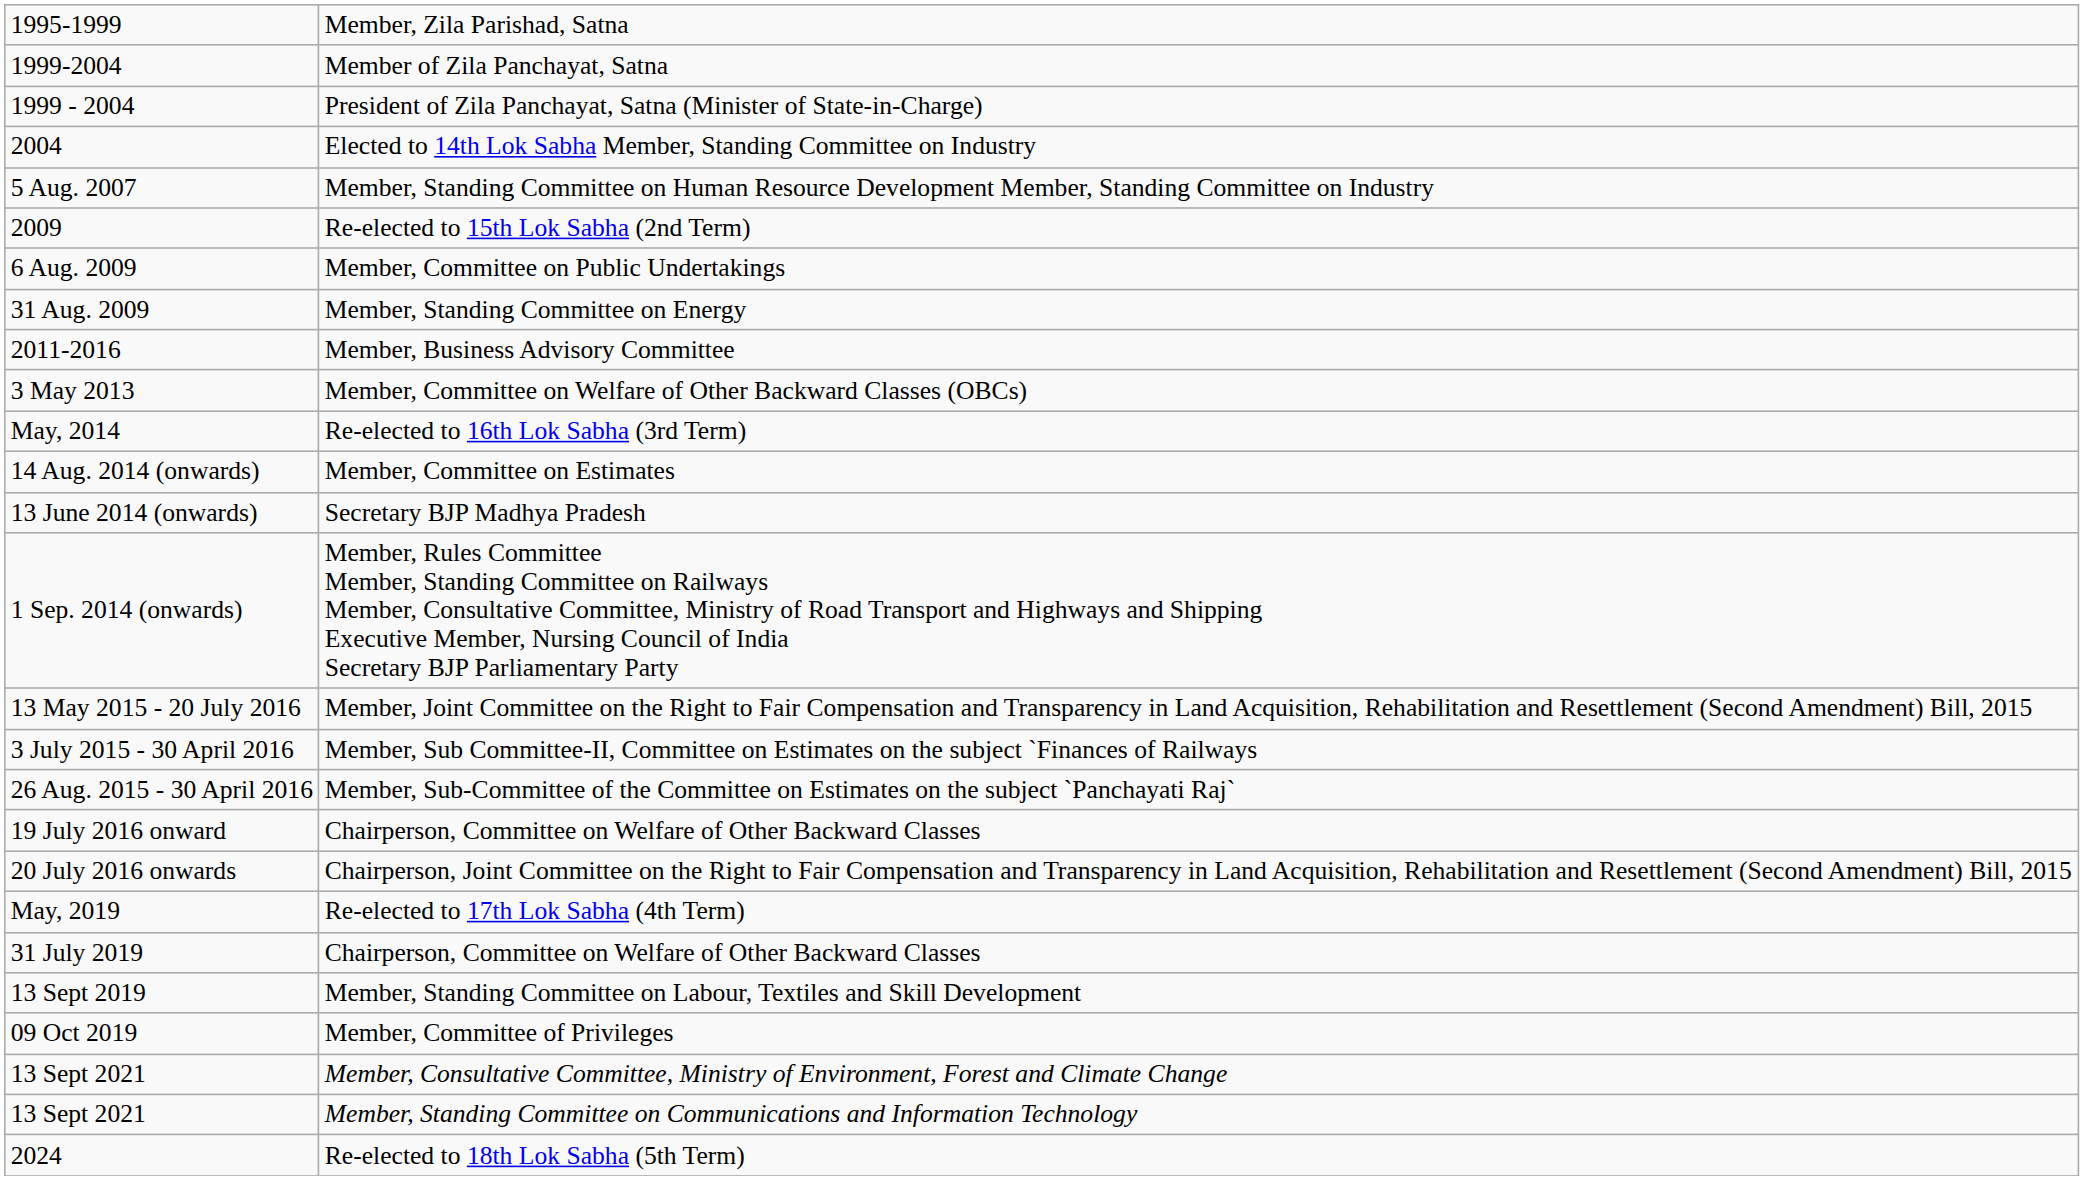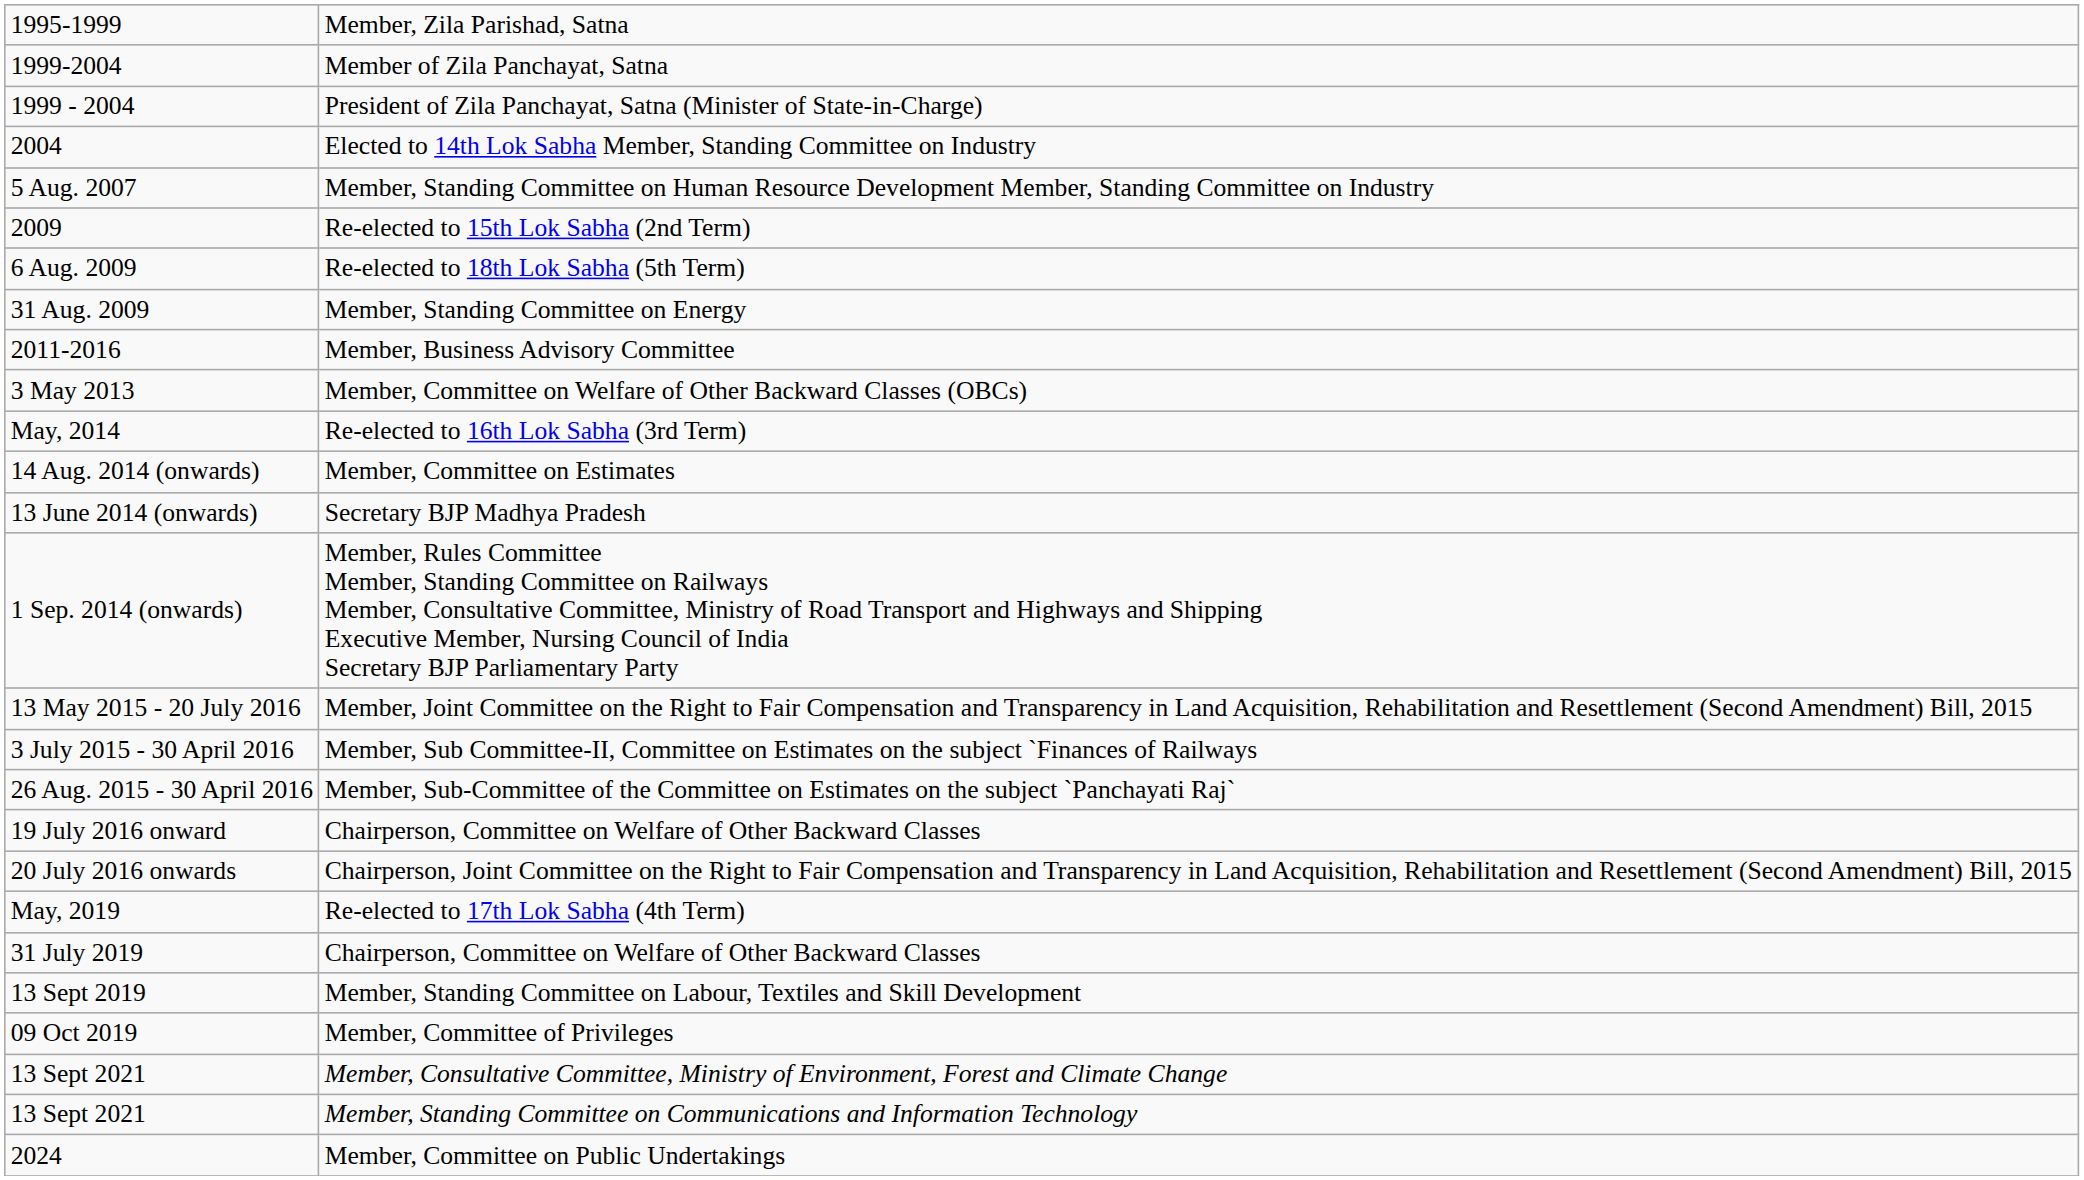(555, 268) Member, Committee on Public Undertakings -> (535, 268) Re-elected to 18th Lok Sabha (5th Term)
(535, 1154) Re-elected to 18th Lok Sabha (5th Term) -> (555, 1154) Member, Committee on Public Undertakings
